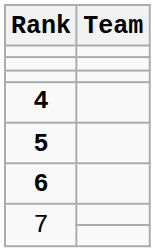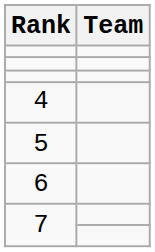(41, 102) bold -> (41, 102) normal
(41, 143) bold -> (41, 143) normal
(41, 184) bold -> (41, 184) normal
